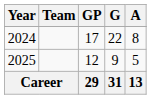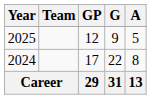rows swapped: (22, 37) <-> (22, 60)
